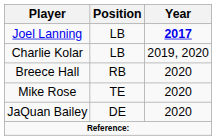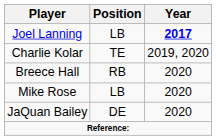(117, 53) LB -> (117, 53) TE
(117, 92) TE -> (117, 92) LB
